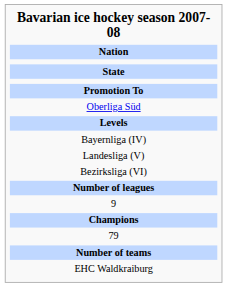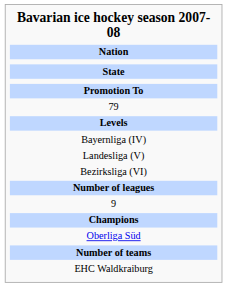(114, 107) Oberliga Süd -> (114, 107) 79
(114, 236) 79 -> (114, 236) Oberliga Süd
